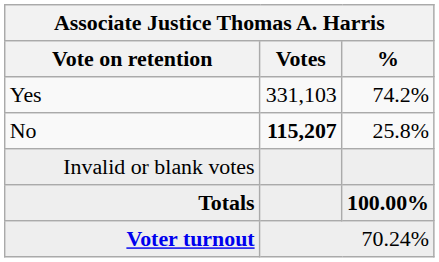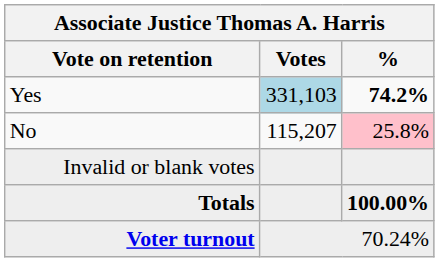(301, 94) no background -> (301, 94) lightblue background
(401, 94) normal -> (399, 94) bold
(302, 131) bold -> (302, 131) normal
(401, 131) no background -> (401, 131) pink background
